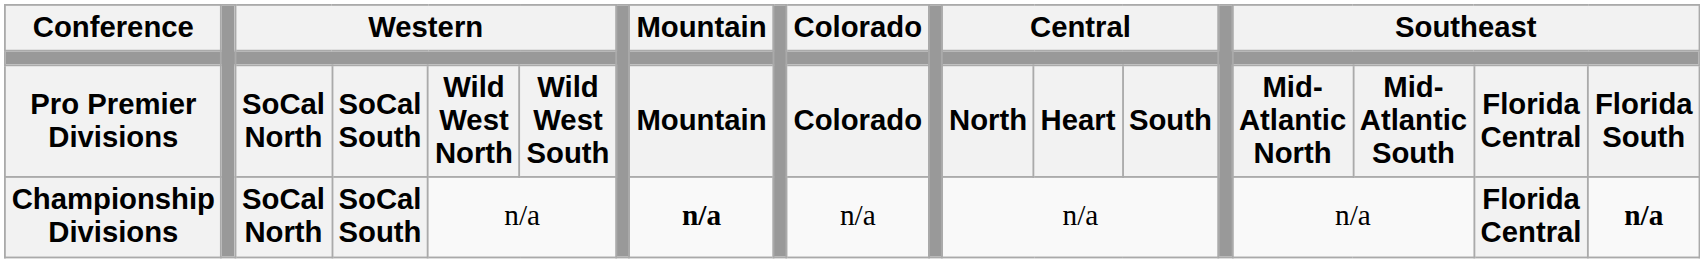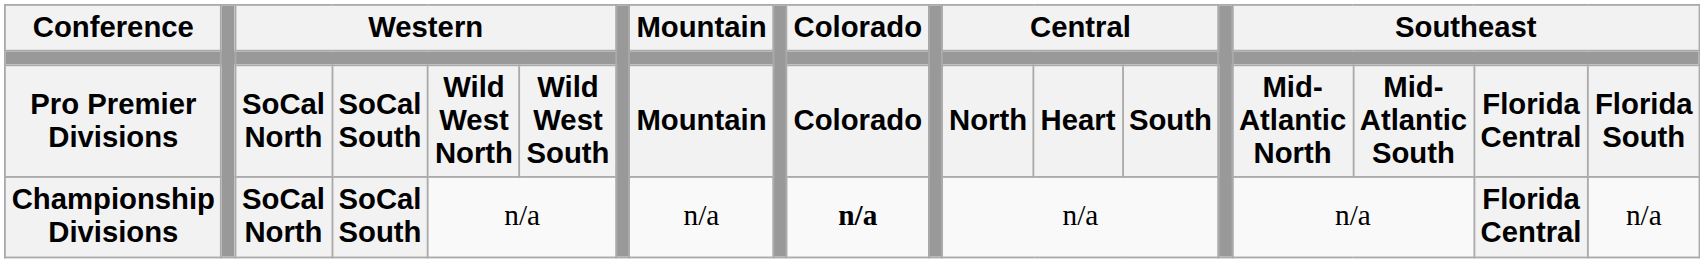(701, 216) bold -> (701, 216) normal
(858, 216) normal -> (858, 216) bold
(1644, 216) bold -> (1644, 216) normal
